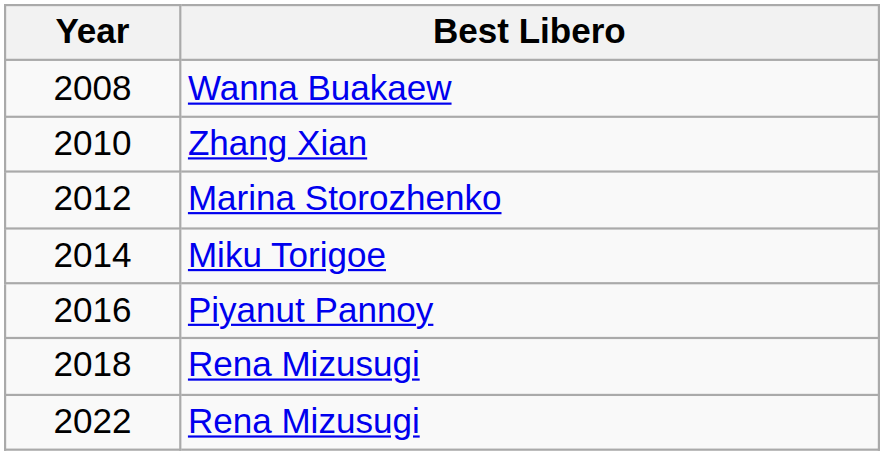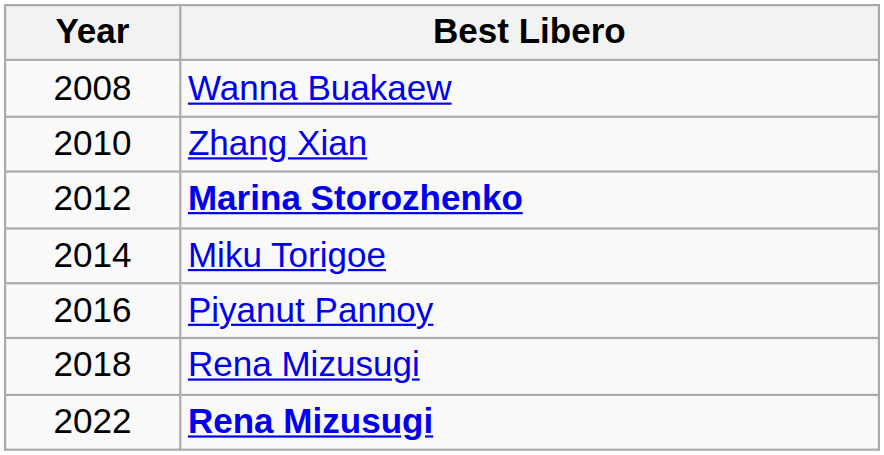(345, 198) normal -> (355, 198) bold
(304, 421) normal -> (311, 421) bold
